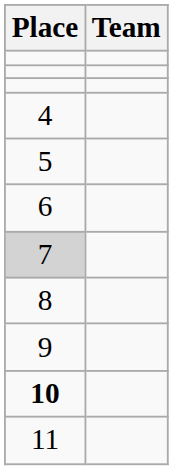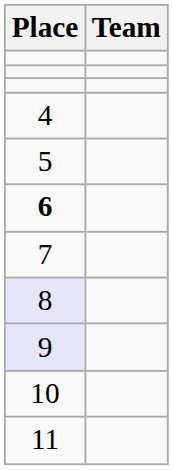(45, 207) normal -> (45, 207) bold
(45, 253) lightgrey background -> (45, 253) no background
(45, 300) no background -> (45, 300) lavender background
(45, 346) no background -> (45, 346) lavender background
(45, 393) bold -> (45, 393) normal
